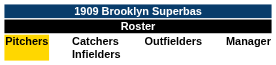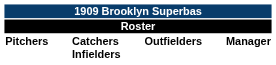(27, 42) gold background -> (27, 42) no background
